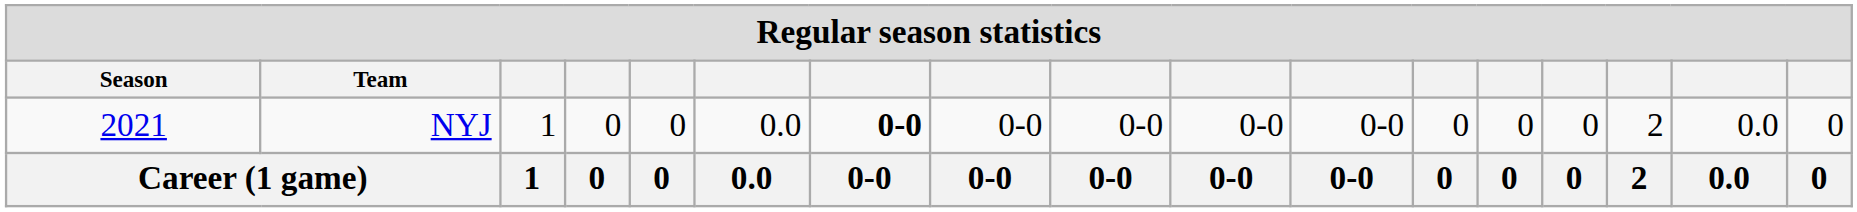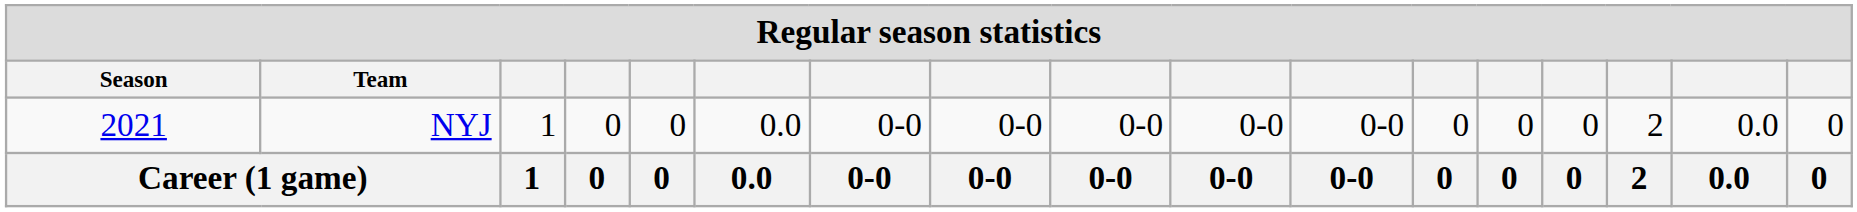(900, 123) bold -> (900, 123) normal
